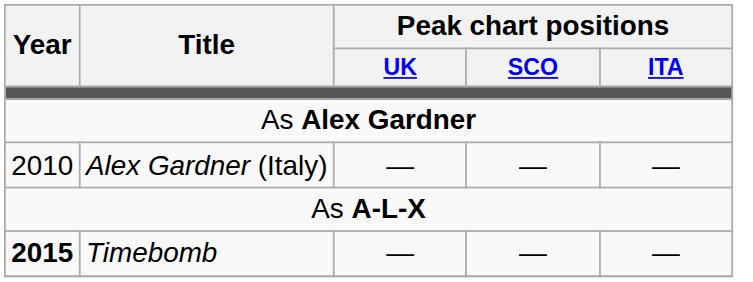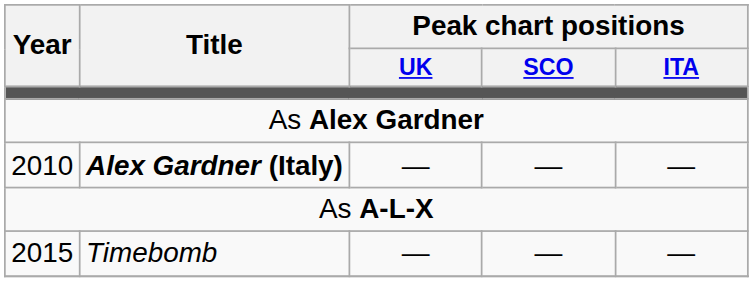(207, 164) normal -> (214, 164) bold
(42, 253) bold -> (42, 253) normal
